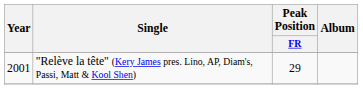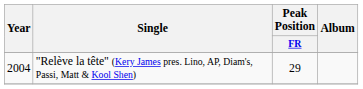(19, 68) 2001 -> (19, 68) 2004
